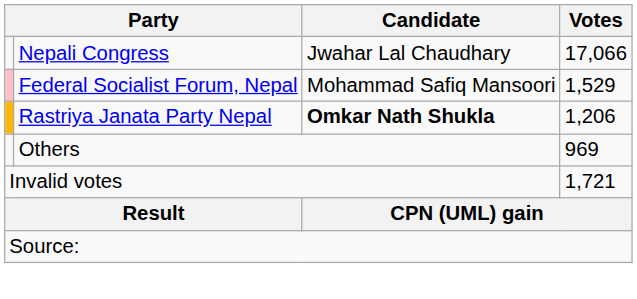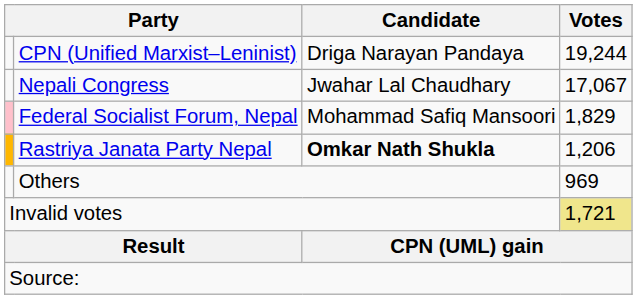+ row: (158, 52)
(596, 52) 17,066 -> (596, 85) 17,067
(590, 85) 1,529 -> (590, 117) 1,829
(590, 181) no background -> (590, 213) khaki background
